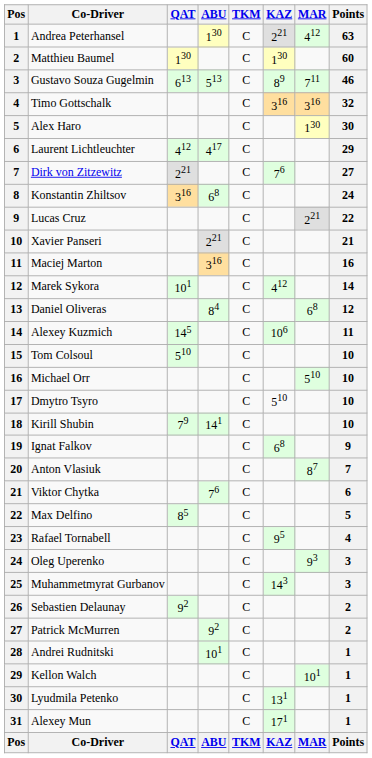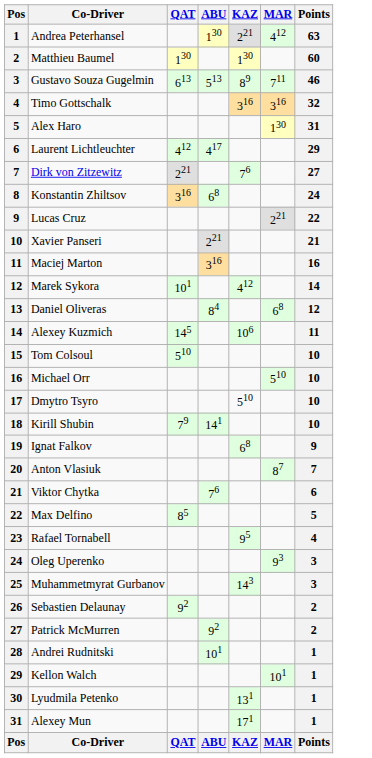- column: (246, 14)
(348, 127) 30 -> (314, 127) 31
